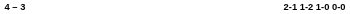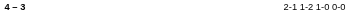(315, 6) bold -> (315, 6) normal
